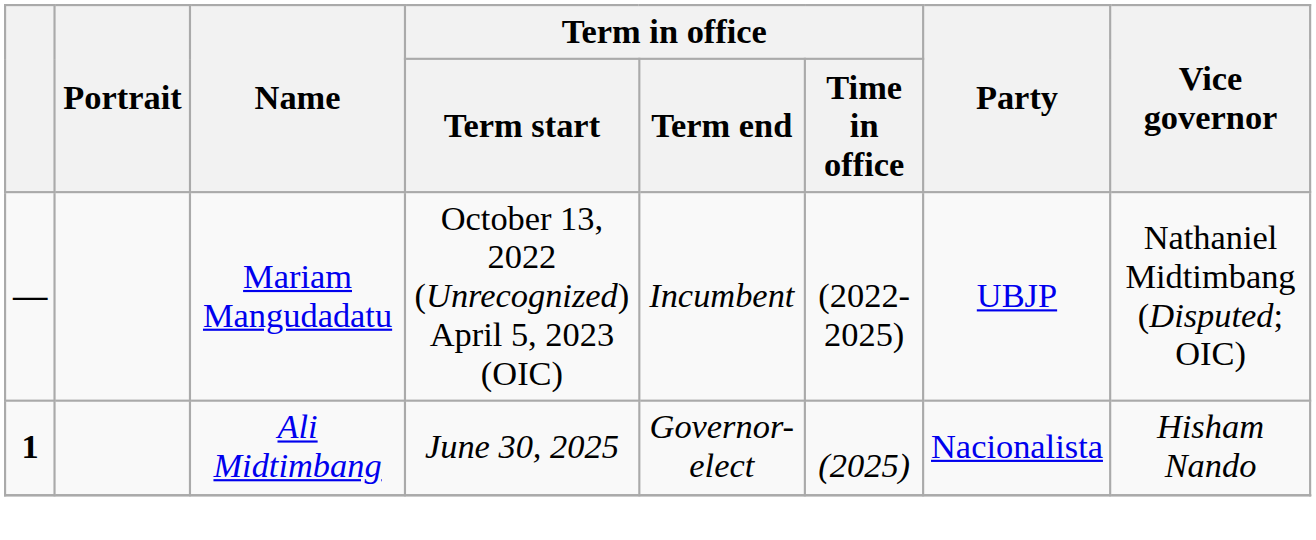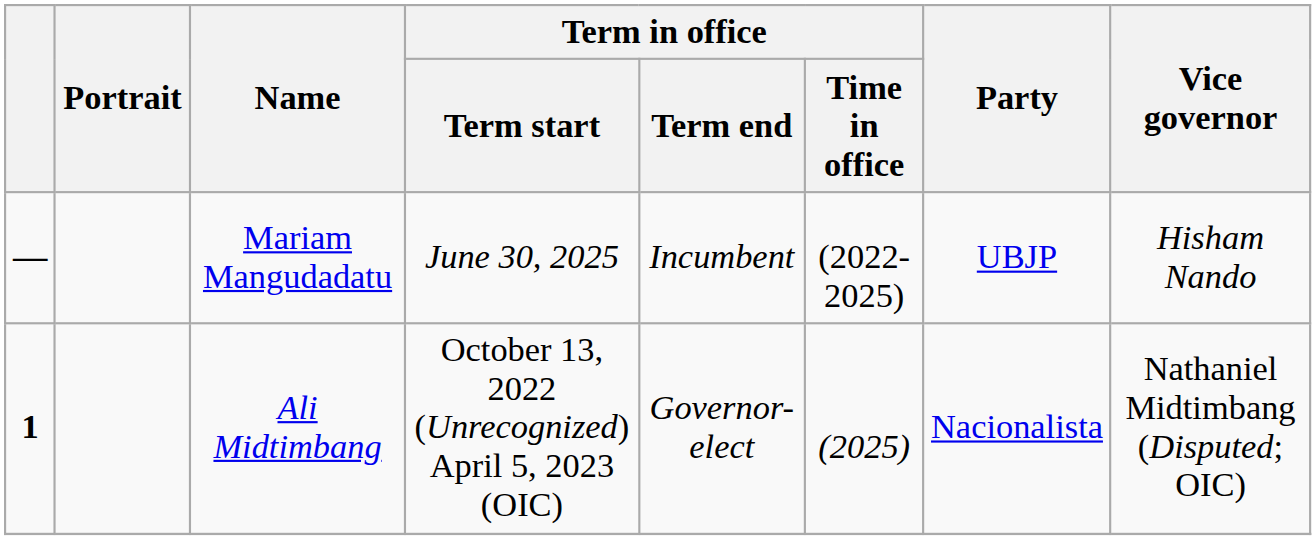(522, 295) October 13, 2022 (Unrecognized) April 5, 2023 (OIC) -> (522, 256) June 30, 2025
(1211, 295) Nathaniel Midtimbang (Disputed; OIC) -> (1210, 256) Hisham Nando
(522, 446) June 30, 2025 -> (522, 427) October 13, 2022 (Unrecognized) April 5, 2023 (OIC)
(1210, 446) Hisham Nando -> (1211, 427) Nathaniel Midtimbang (Disputed; OIC)
